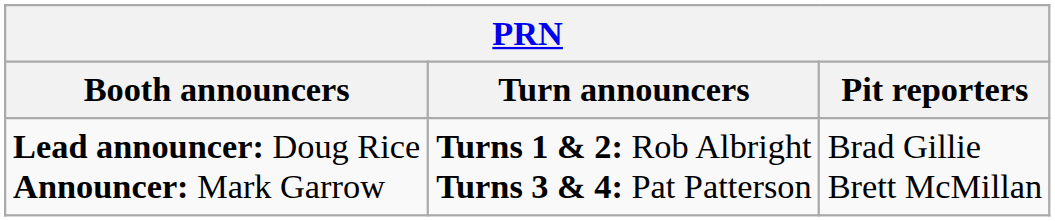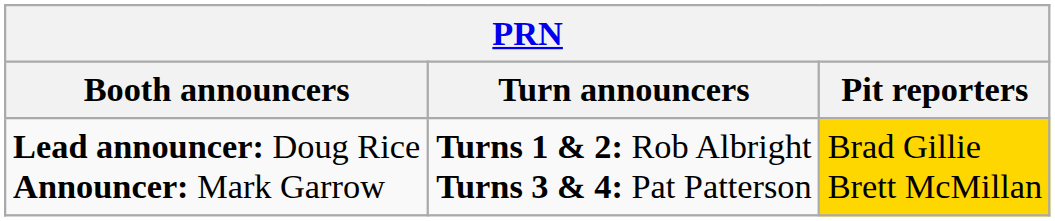(935, 166) no background -> (935, 166) gold background
